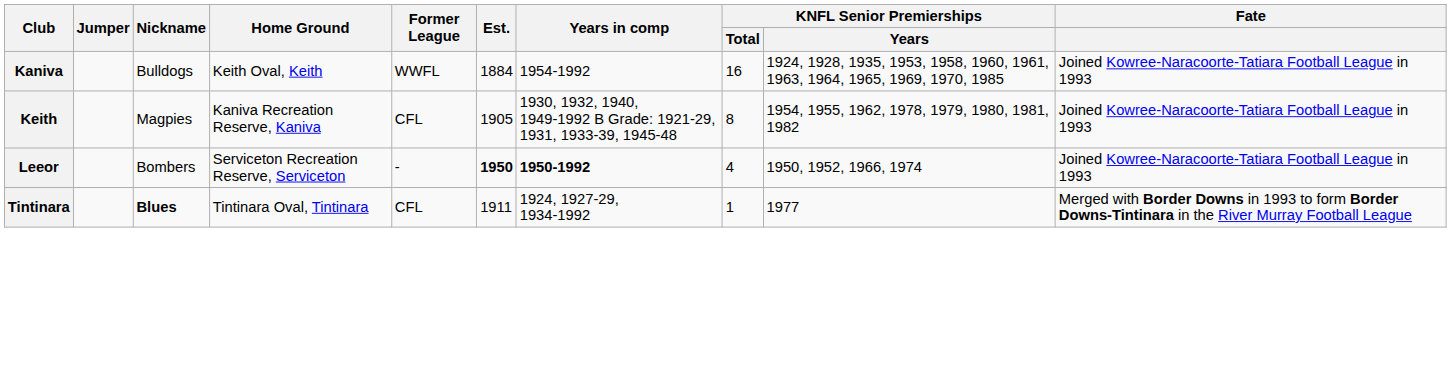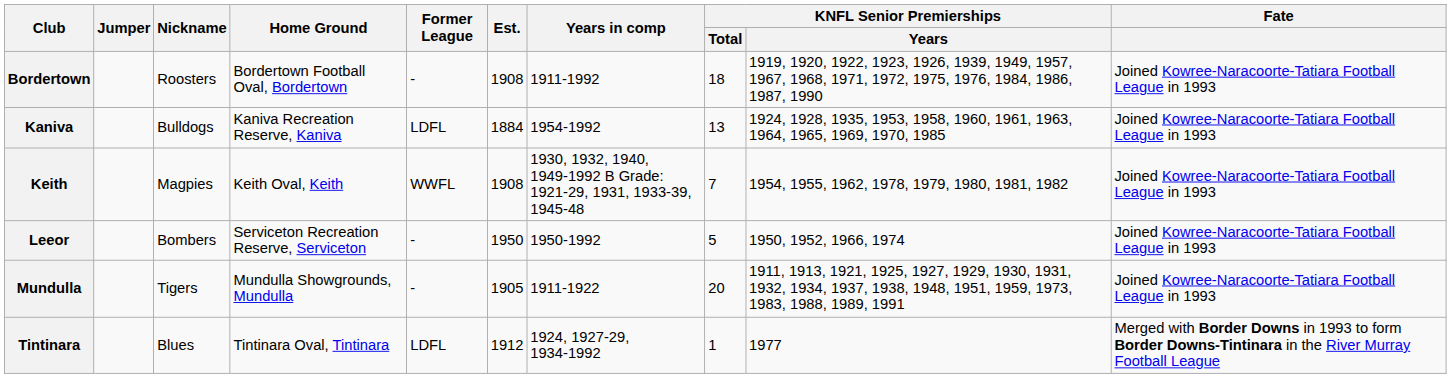+ row: (49, 79)
(268, 71) Keith Oval, Keith -> (294, 127) Kaniva Recreation Reserve, Kaniva
(417, 71) WWFL -> (428, 127) LDFL
(734, 71) 16 -> (716, 127) 13
(273, 119) Kaniva Recreation Reserve, Kaniva -> (288, 184) Keith Oval, Keith
(409, 119) CFL -> (433, 184) WWFL
(497, 119) 1905 -> (507, 184) 1908
(730, 119) 8 -> (712, 184) 7
(497, 167) bold -> (507, 240) normal
(555, 167) bold -> (565, 240) normal
(730, 167) 4 -> (712, 240) 5
+ row: (49, 288)
(157, 207) bold -> (176, 345) normal
(409, 207) CFL -> (428, 345) LDFL
(496, 207) 1911 -> (507, 345) 1912
